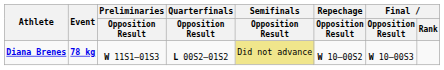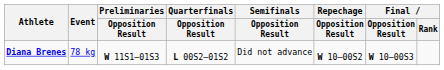(83, 52) bold -> (83, 52) normal
(275, 52) khaki background -> (275, 52) no background
